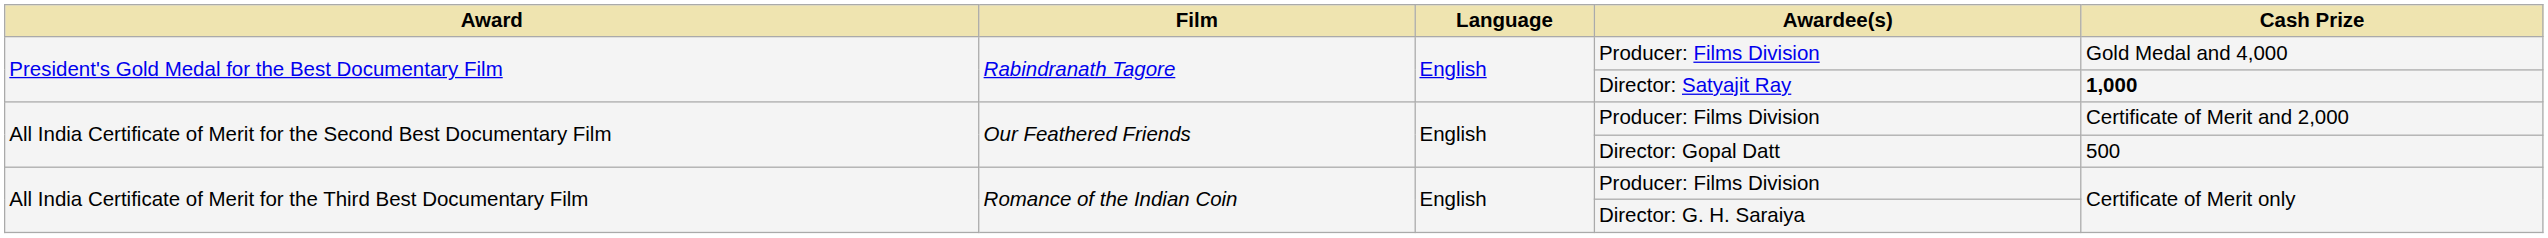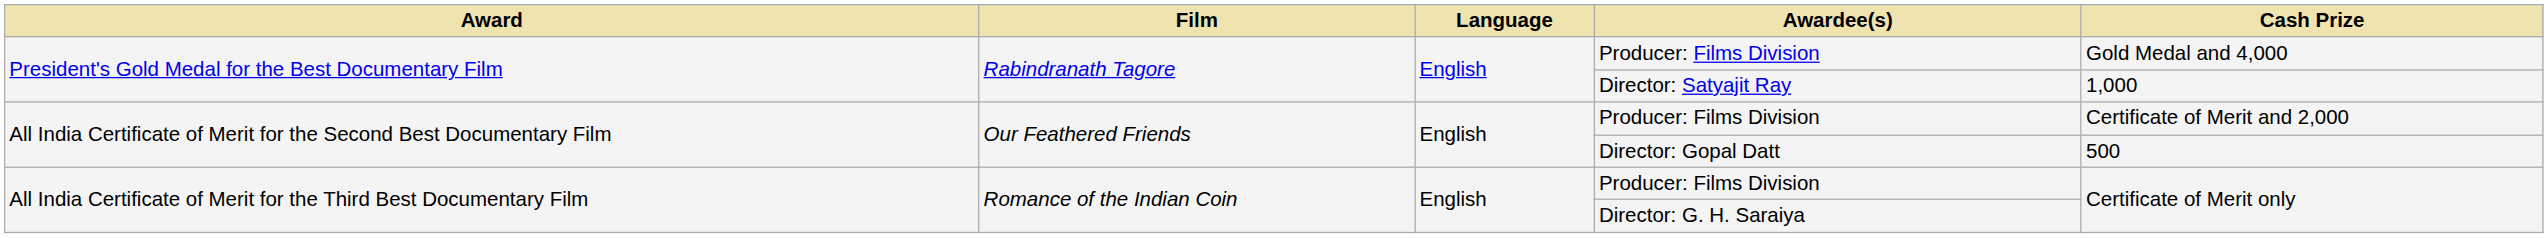(2112, 85) bold -> (2112, 85) normal
